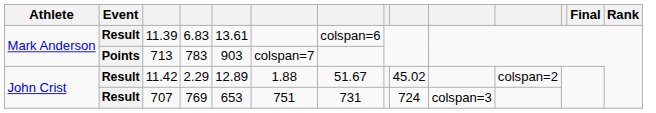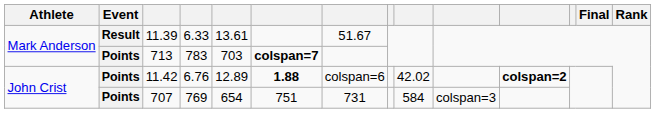(196, 36) 6.83 -> (196, 36) 6.33
(350, 36) colspan=6 -> (355, 36) 51.67
(232, 57) 903 -> (232, 57) 703
(284, 57) normal -> (286, 57) bold
(121, 77) Result -> (121, 77) Points
(196, 77) 2.29 -> (196, 77) 6.76
(284, 77) normal -> (286, 77) bold
(350, 77) 51.67 -> (355, 77) colspan=6
(409, 77) 45.02 -> (413, 77) 42.02
(528, 77) normal -> (534, 77) bold
(121, 98) Result -> (121, 98) Points
(232, 98) 653 -> (232, 98) 654
(409, 98) 724 -> (413, 98) 584
